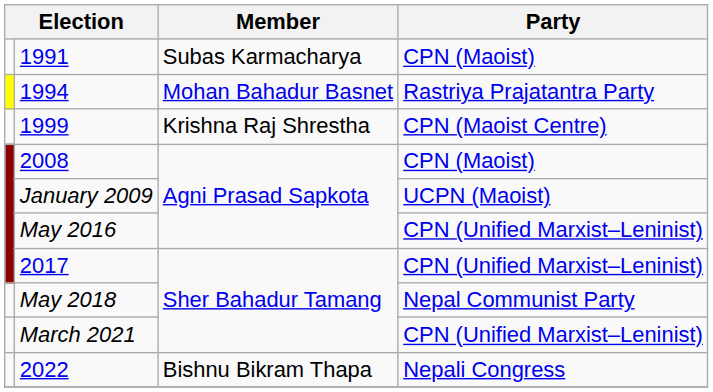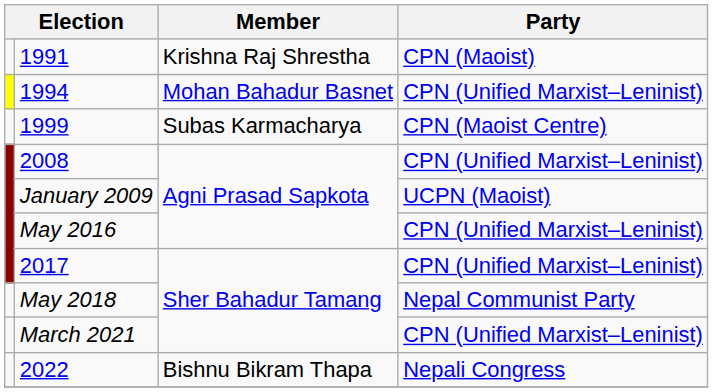(262, 56) Subas Karmacharya -> (266, 56) Krishna Raj Shrestha
(529, 91) Rastriya Prajatantra Party -> (553, 91) CPN (Unified Marxist–Leninist)
(266, 126) Krishna Raj Shrestha -> (262, 126) Subas Karmacharya
(469, 160) CPN (Maoist) -> (553, 160) CPN (Unified Marxist–Leninist)
